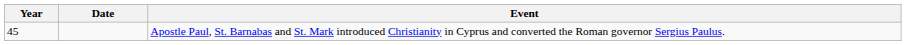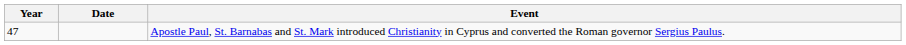(13, 31) 45 -> (13, 31) 47
